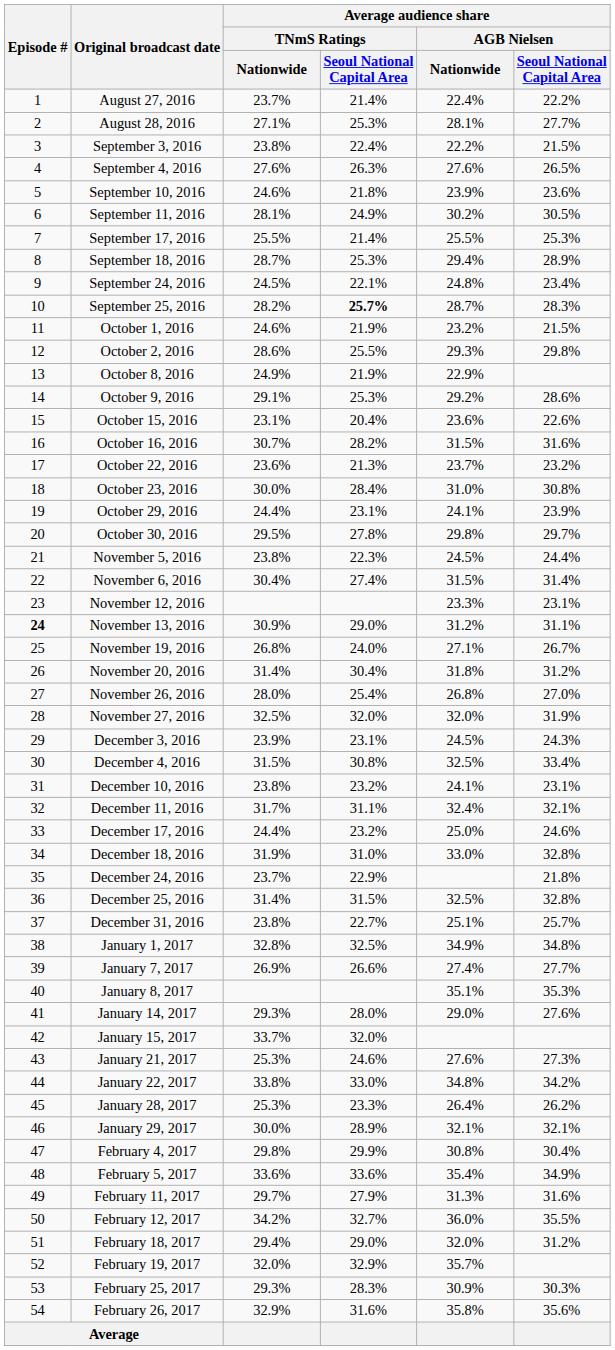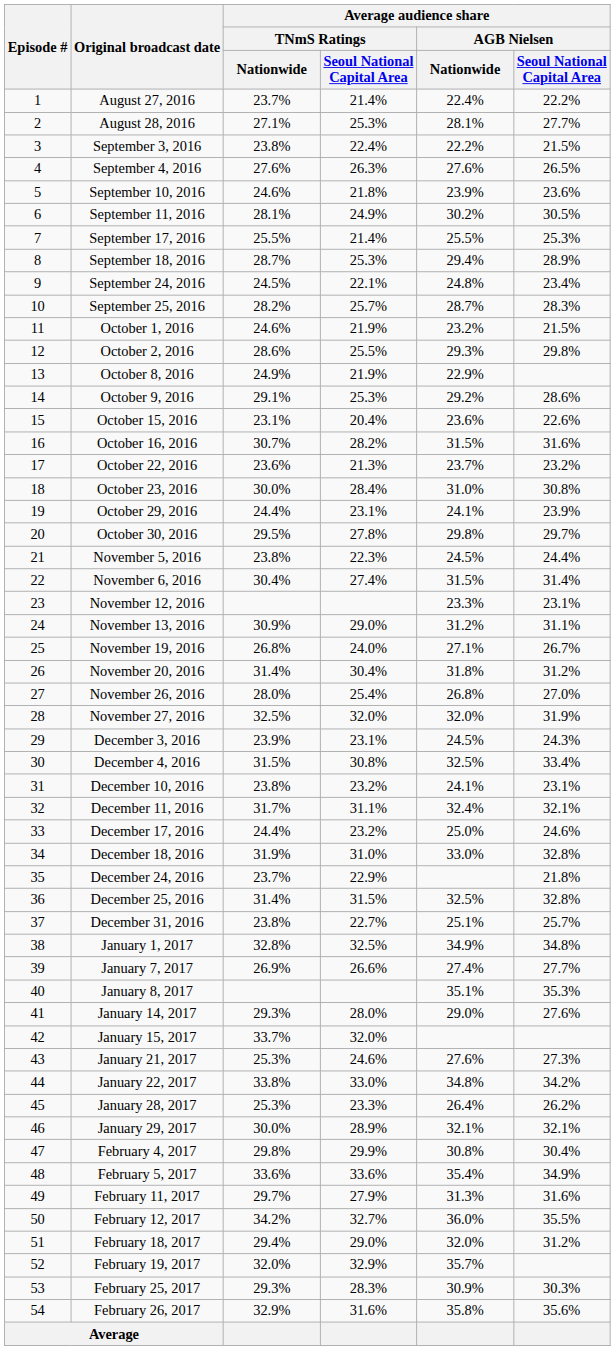(368, 306) bold -> (368, 306) normal
(38, 625) bold -> (38, 625) normal
